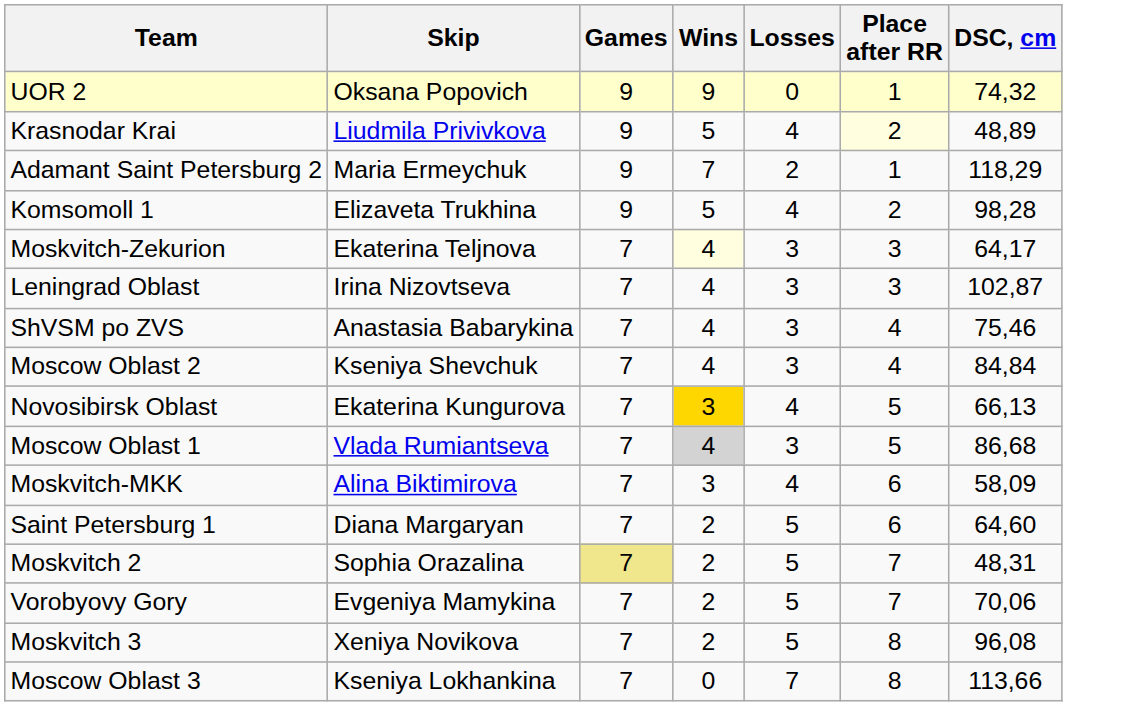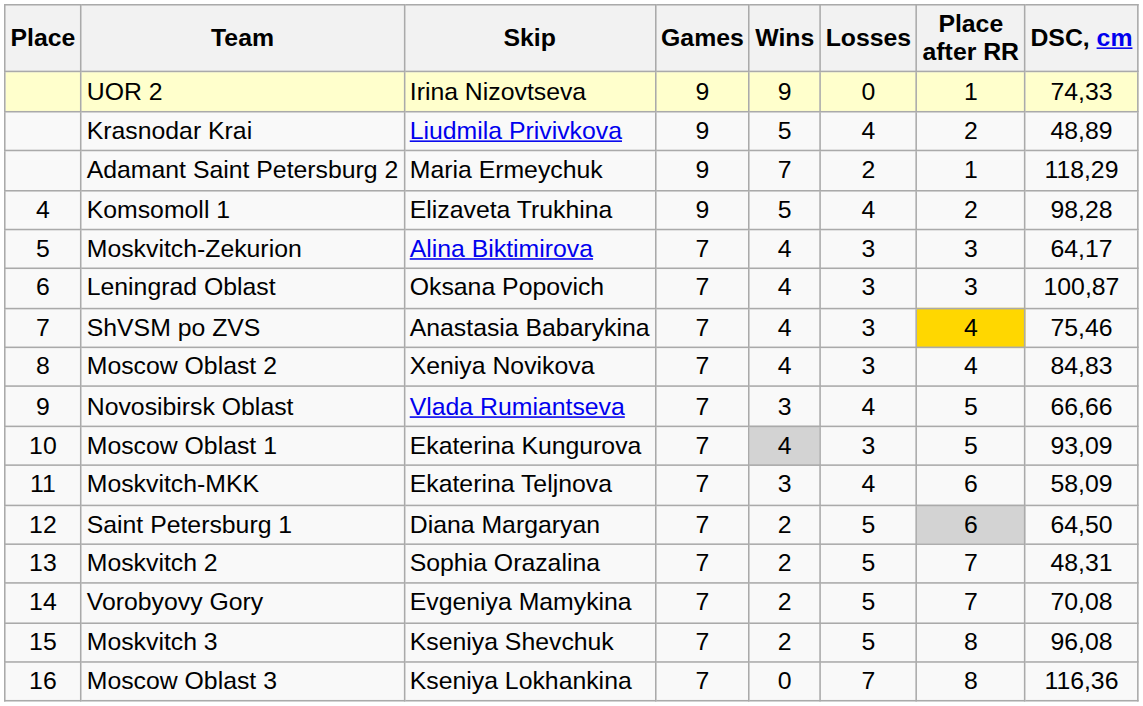+ column: (43, 38)
(431, 91) Oksana Popovich -> (498, 91) Irina Nizovtseva
(1005, 91) 74,32 -> (1081, 91) 74,33
(895, 130) lightyellow background -> (971, 130) no background
(435, 248) Ekaterina Teljnova -> (501, 248) Alina Biktimirova
(708, 248) lightyellow background -> (785, 248) no background
(422, 288) Irina Nizovtseva -> (507, 288) Oksana Popovich
(1005, 288) 102,87 -> (1081, 288) 100,87
(895, 327) no background -> (971, 327) gold background
(436, 366) Kseniya Shevchuk -> (502, 366) Xeniya Novikova
(1005, 366) 84,84 -> (1081, 366) 84,83
(449, 406) Ekaterina Kungurova -> (517, 406) Vlada Rumiantseva
(708, 406) gold background -> (785, 406) no background
(1005, 406) 66,13 -> (1081, 406) 66,66
(441, 445) Vlada Rumiantseva -> (526, 445) Ekaterina Kungurova
(1005, 445) 86,68 -> (1081, 445) 93,09
(425, 484) Alina Biktimirova -> (511, 484) Ekaterina Teljnova
(895, 524) no background -> (971, 524) lightgrey background
(1005, 524) 64,60 -> (1081, 524) 64,50
(626, 563) khaki background -> (702, 563) no background
(1005, 602) 70,06 -> (1081, 602) 70,08
(426, 642) Xeniya Novikova -> (512, 642) Kseniya Shevchuk
(1005, 681) 113,66 -> (1081, 681) 116,36
